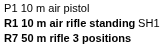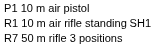(70, 23) bold -> (65, 23) normal
(68, 38) bold -> (63, 38) normal
